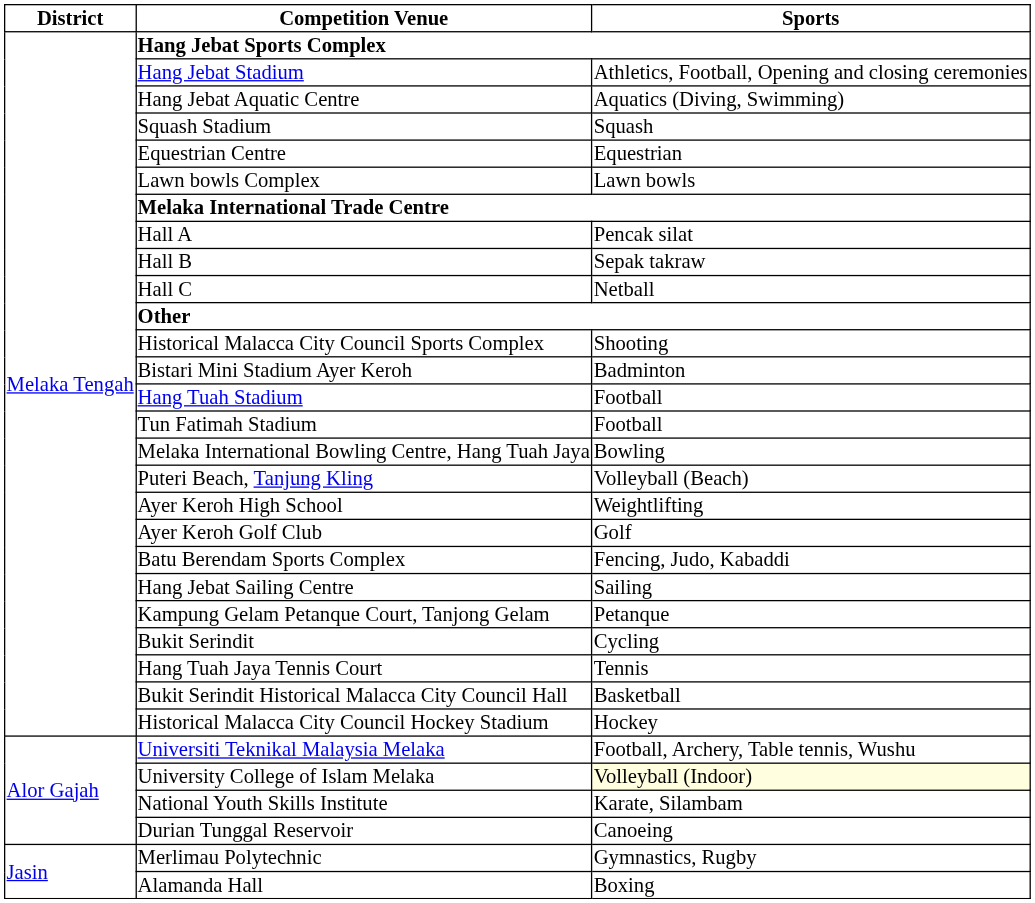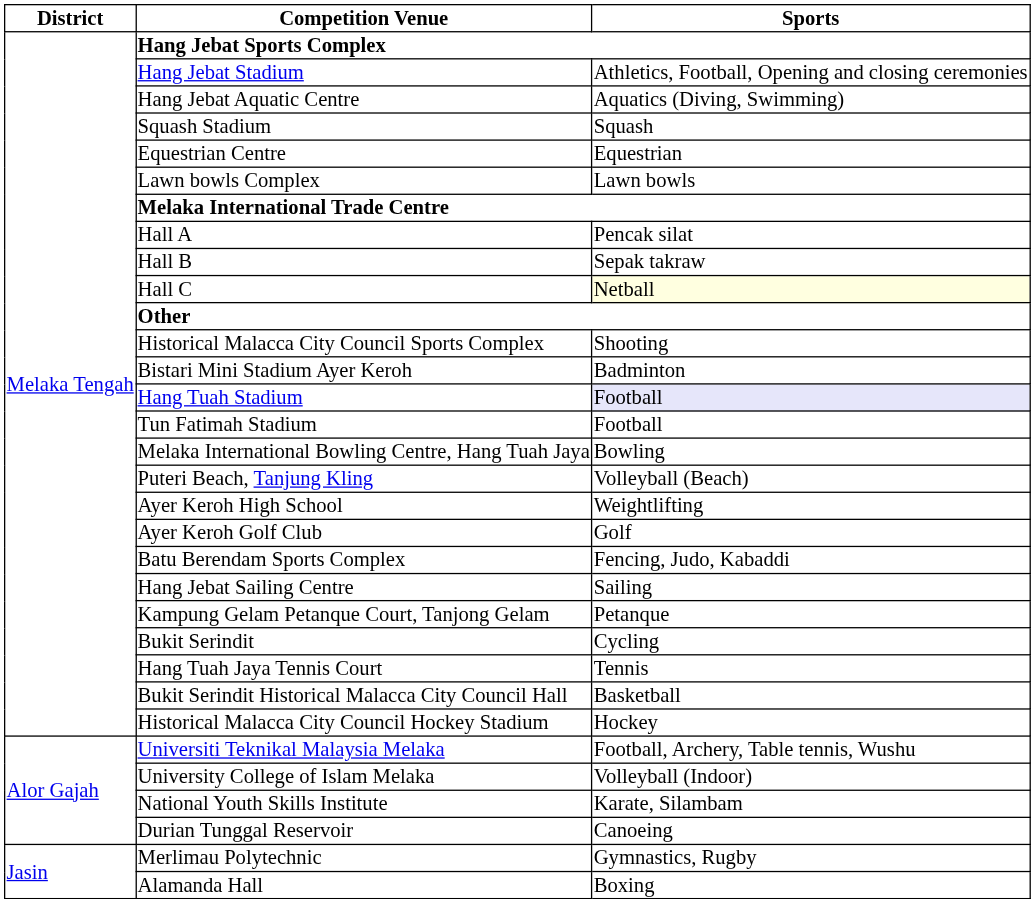(624, 288) no background -> (624, 288) lightyellow background
(628, 397) no background -> (628, 397) lavender background
(673, 776) lightyellow background -> (673, 776) no background
